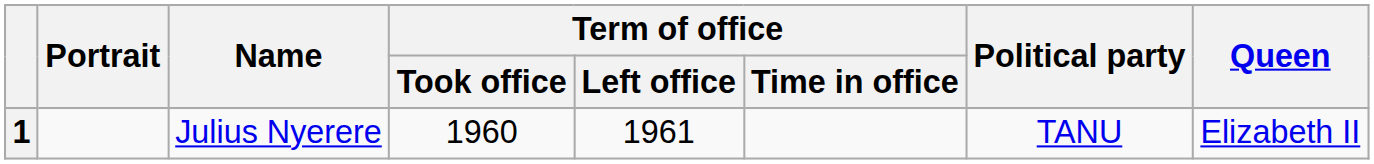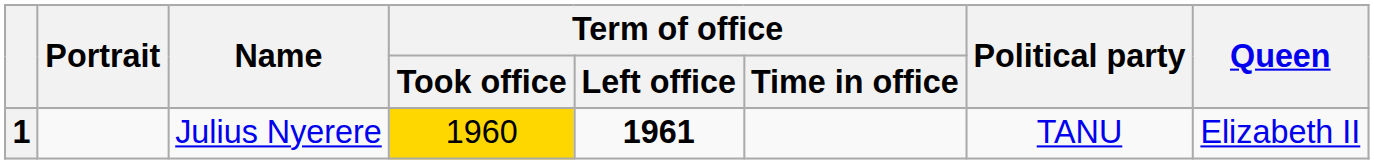(482, 132) no background -> (482, 132) gold background
(659, 132) normal -> (659, 132) bold
